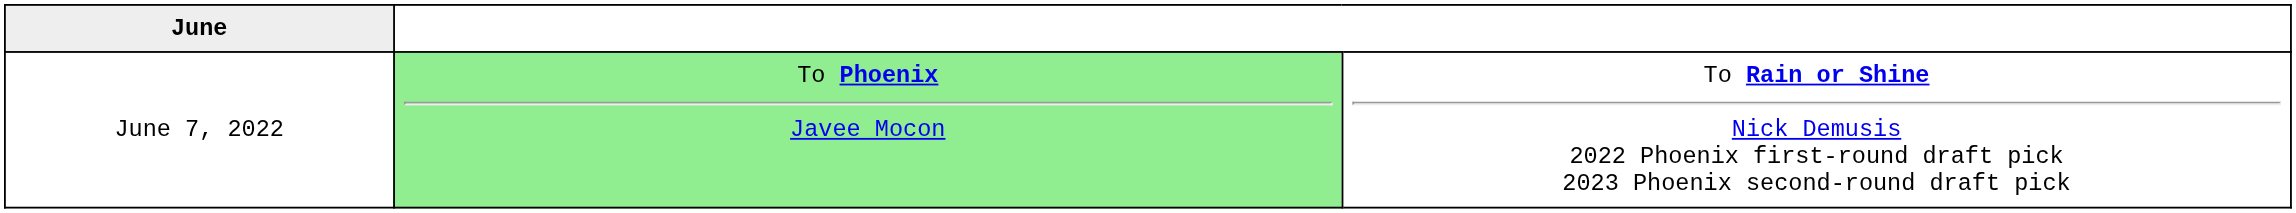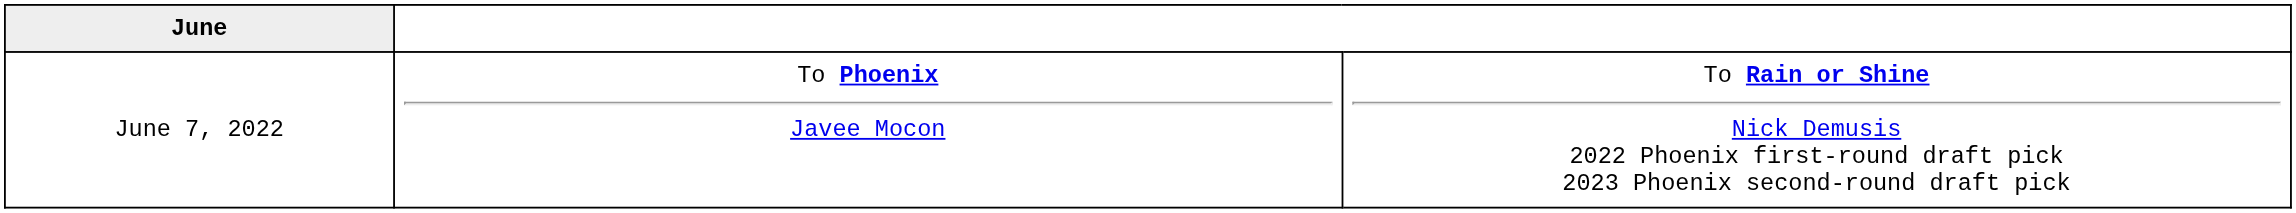(868, 103) lightgreen background -> (868, 103) no background
